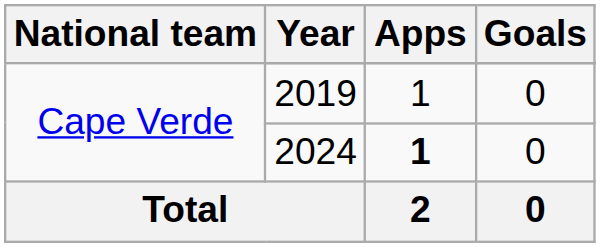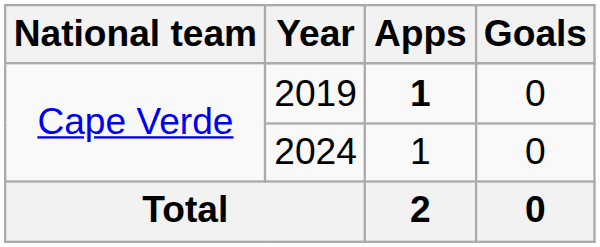(420, 92) normal -> (420, 92) bold
(420, 151) bold -> (420, 151) normal
